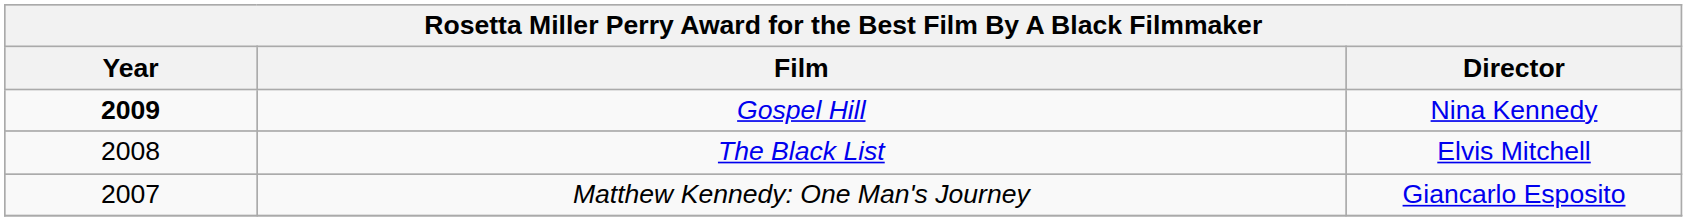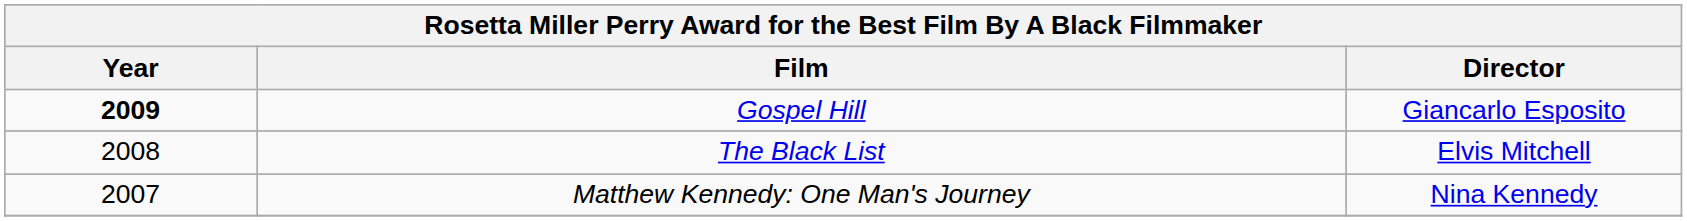(1514, 109) Nina Kennedy -> (1514, 109) Giancarlo Esposito
(1514, 194) Giancarlo Esposito -> (1514, 194) Nina Kennedy
